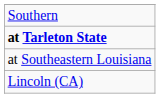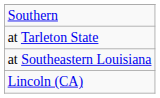(57, 37) bold -> (53, 37) normal
